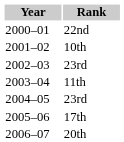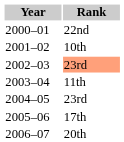(75, 64) no background -> (75, 64) lightsalmon background
